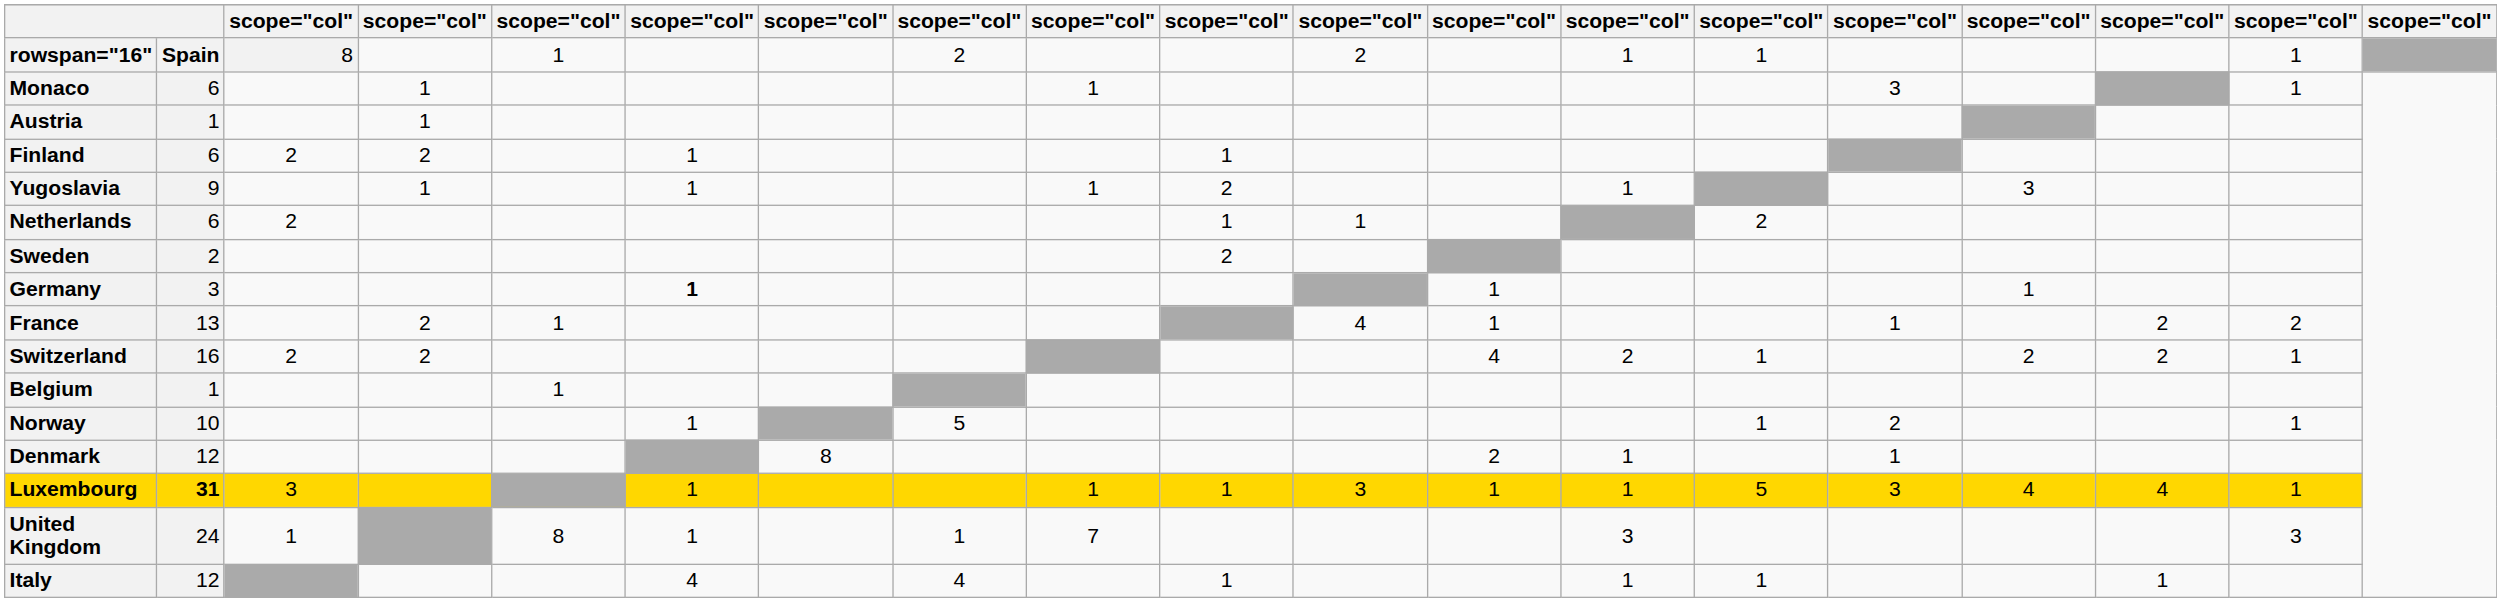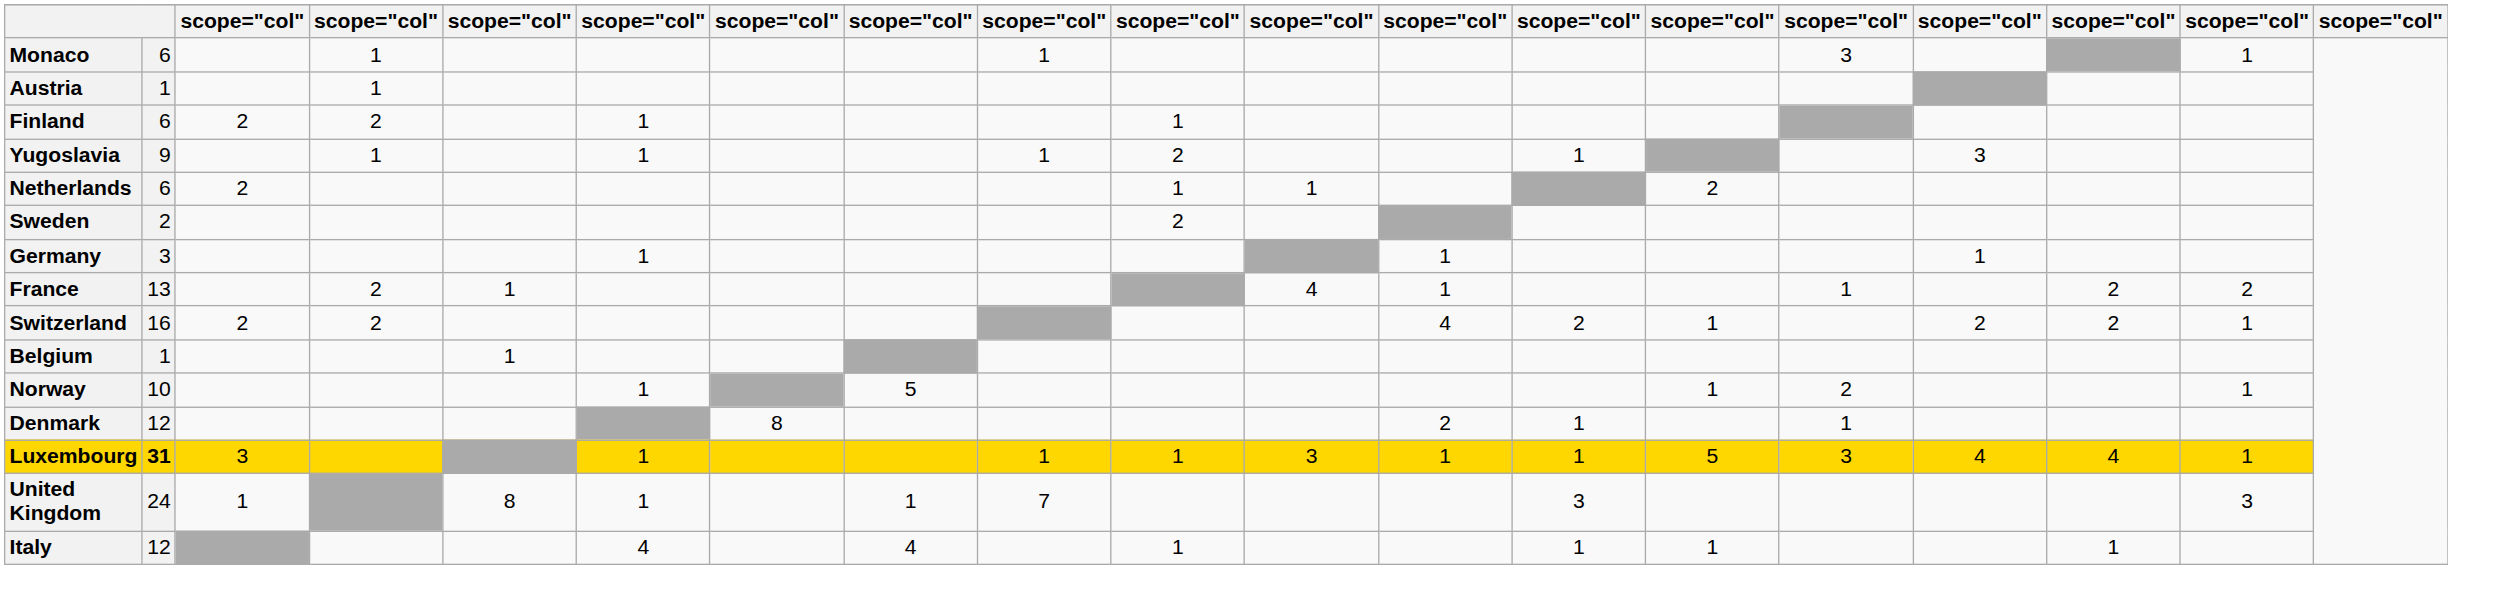- row: (81, 54)
(692, 289) bold -> (643, 255) normal
